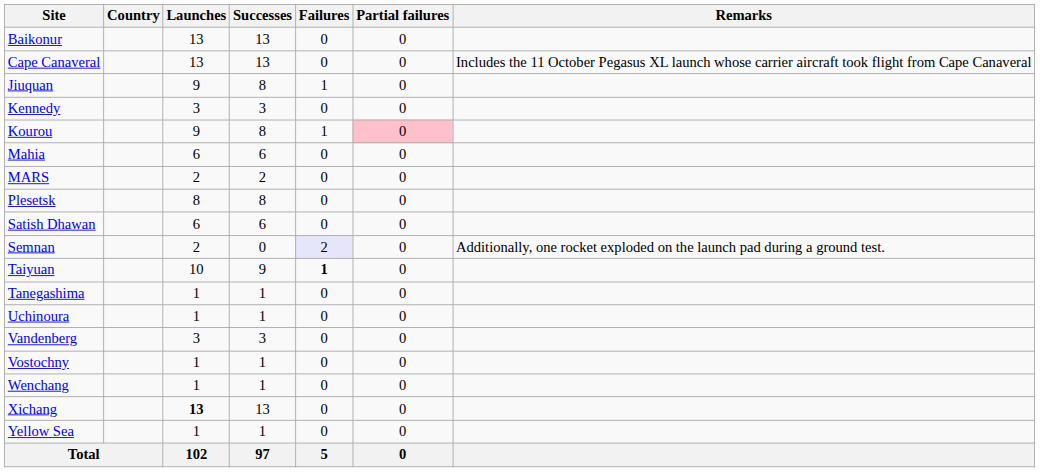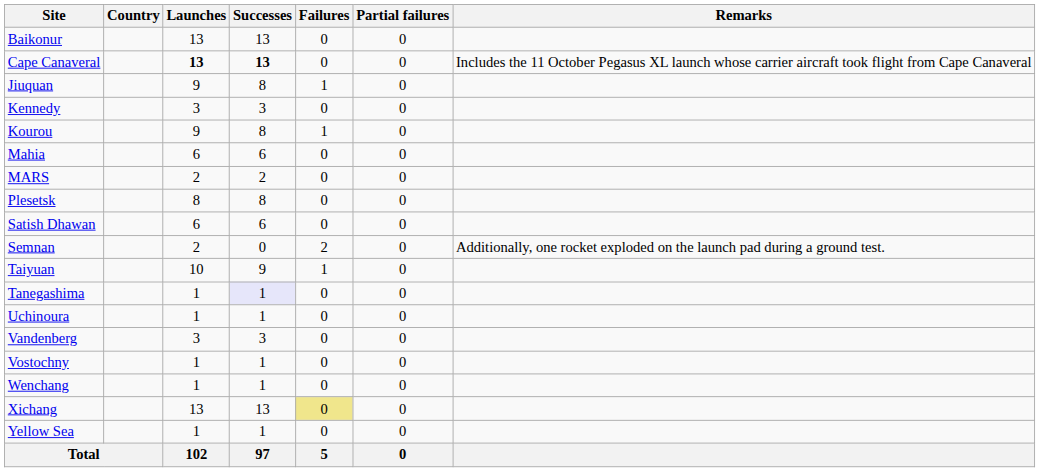(196, 62) normal -> (196, 62) bold
(262, 62) normal -> (262, 62) bold
(403, 131) pink background -> (403, 131) no background
(324, 246) lavender background -> (324, 246) no background
(324, 270) bold -> (324, 270) normal
(262, 293) no background -> (262, 293) lavender background
(196, 408) bold -> (196, 408) normal
(324, 408) no background -> (324, 408) khaki background
